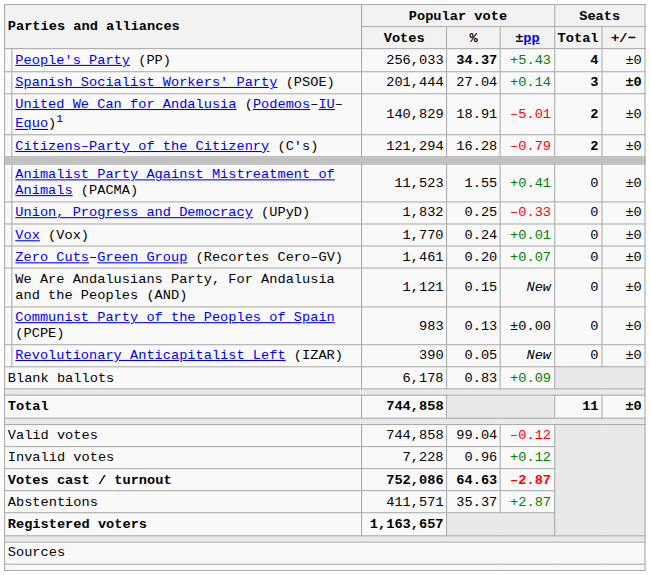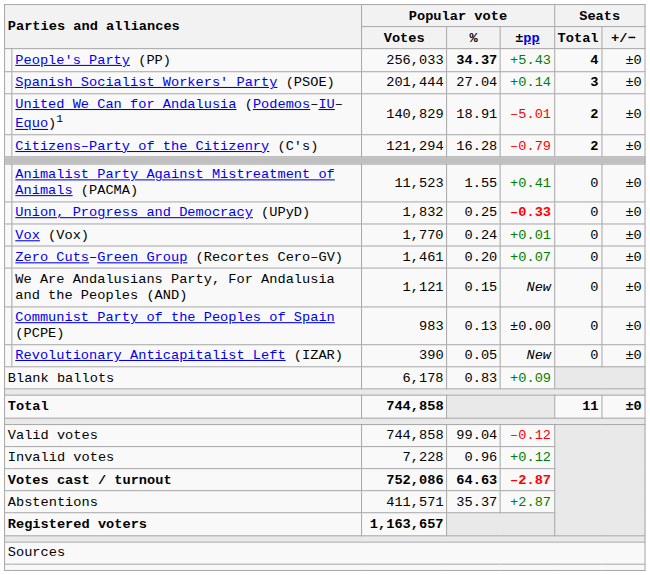(634, 82) bold -> (634, 82) normal
(531, 213) normal -> (531, 213) bold
